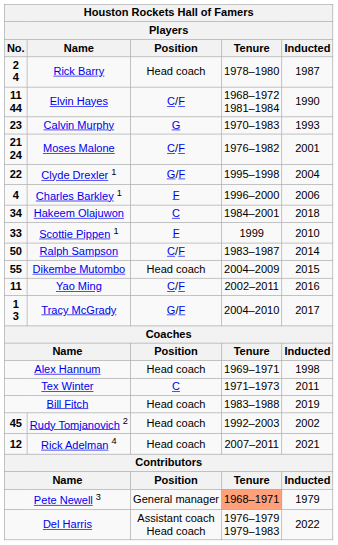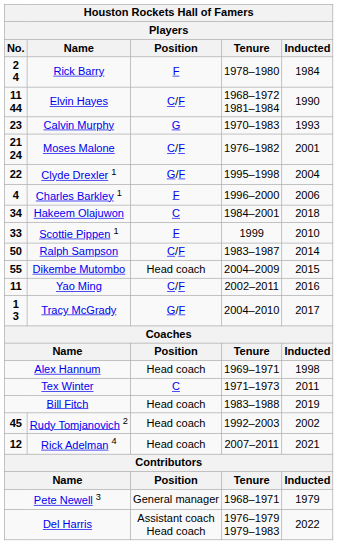(176, 71) Head coach -> (176, 71) F
(307, 71) 1987 -> (307, 71) 1984
(252, 499) lightsalmon background -> (252, 499) no background
